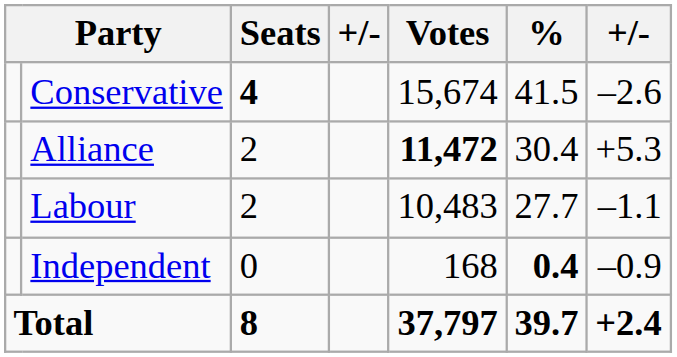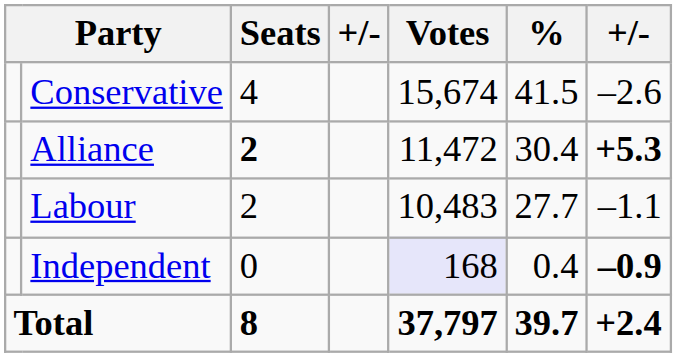(249, 91) bold -> (249, 91) normal
(249, 149) normal -> (249, 149) bold
(449, 149) bold -> (448, 149) normal
(629, 149) normal -> (628, 149) bold
(470, 264) no background -> (470, 264) lavender background
(556, 264) bold -> (556, 264) normal
(630, 264) normal -> (630, 264) bold
